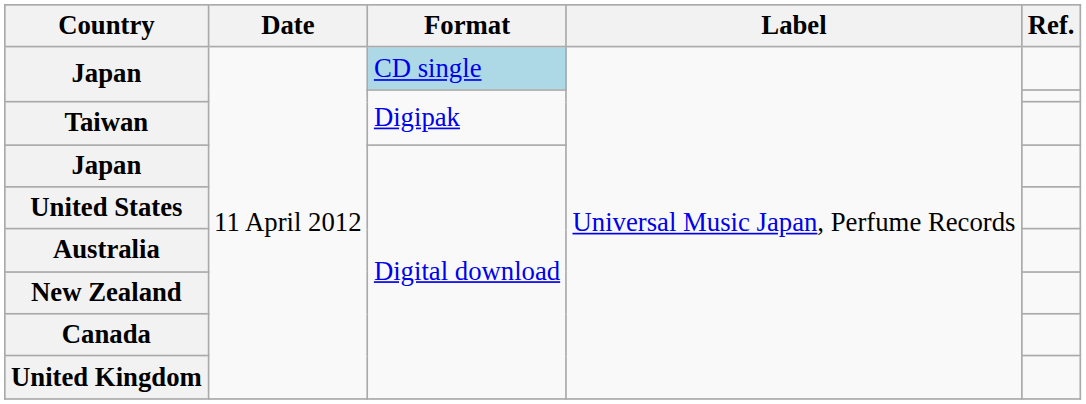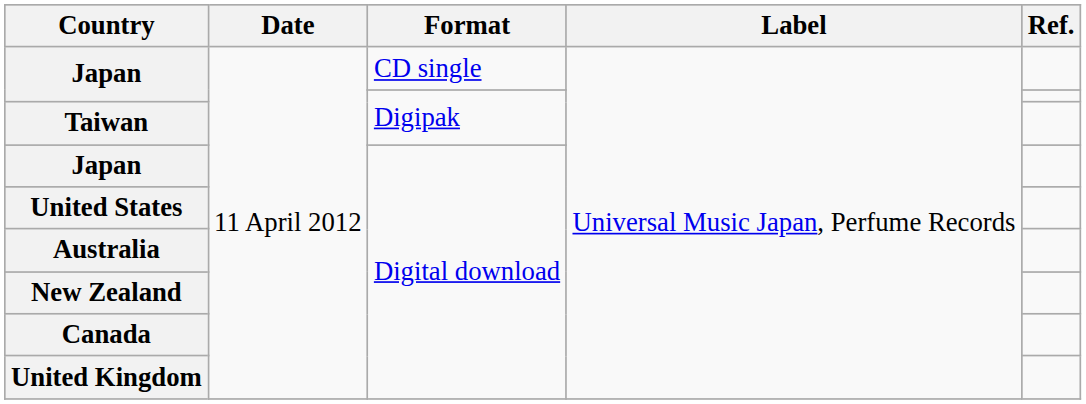(428, 68) lightblue background -> (428, 68) no background
